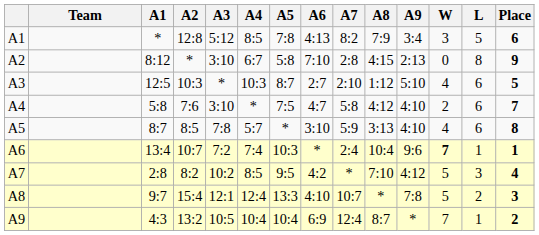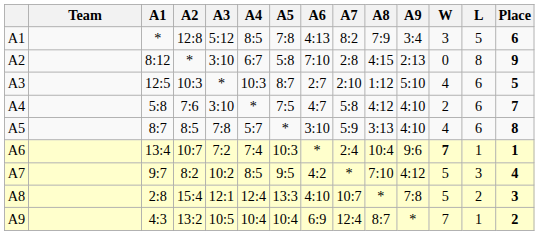(158, 173) 2:8 -> (158, 173) 9:7
(158, 196) 9:7 -> (158, 196) 2:8
